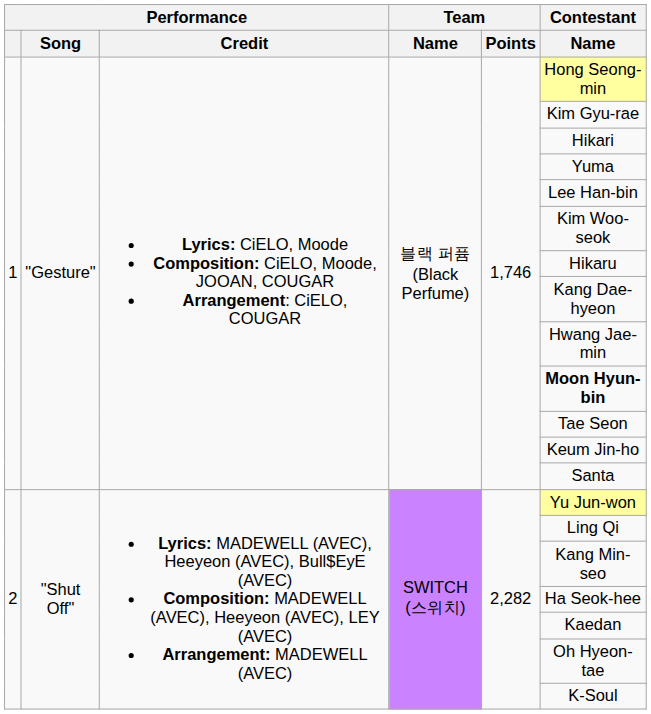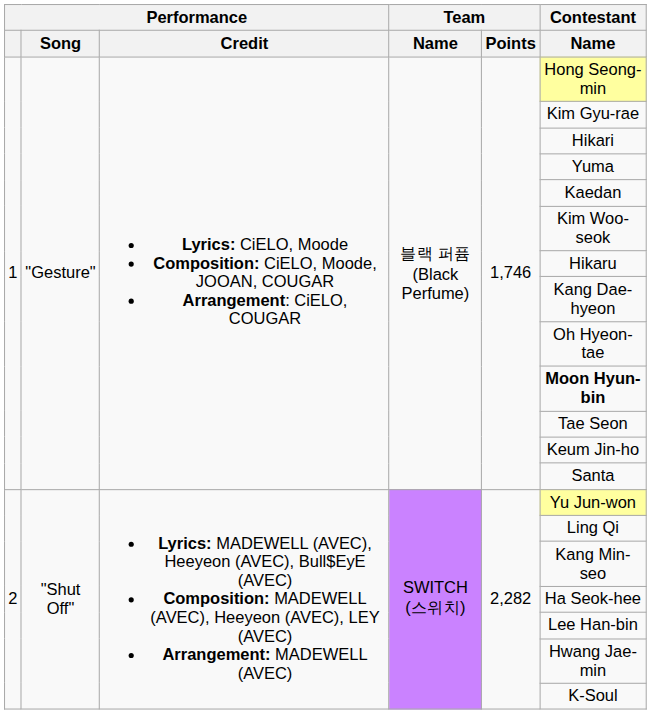(593, 192) Lee Han-bin -> (593, 192) Kaedan
(593, 343) Hwang Jae-min -> (593, 343) Oh Hyeon-tae
(593, 625) Kaedan -> (593, 625) Lee Han-bin
(593, 660) Oh Hyeon-tae -> (593, 660) Hwang Jae-min
